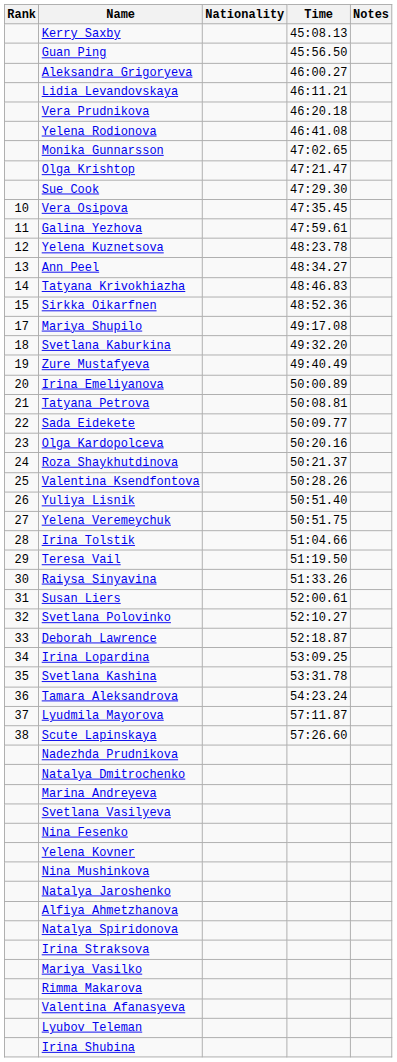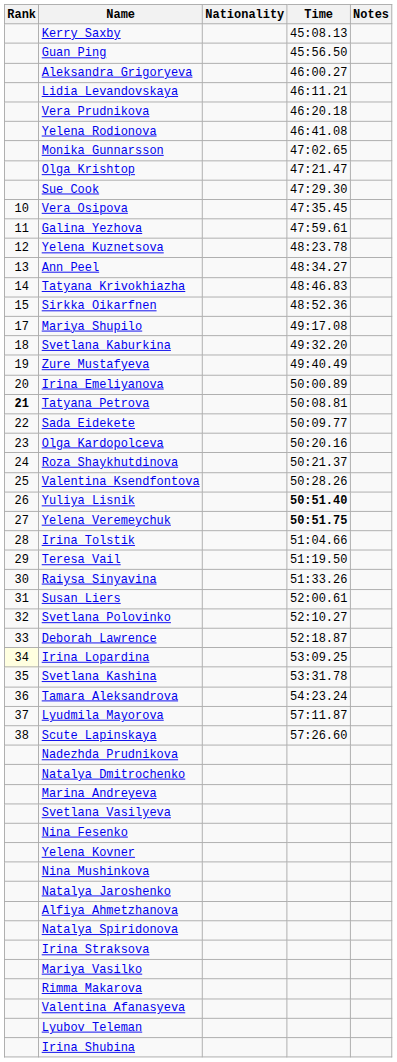(22, 404) normal -> (22, 404) bold
(319, 502) normal -> (319, 502) bold
(319, 521) normal -> (319, 521) bold
(22, 657) no background -> (22, 657) lightyellow background
